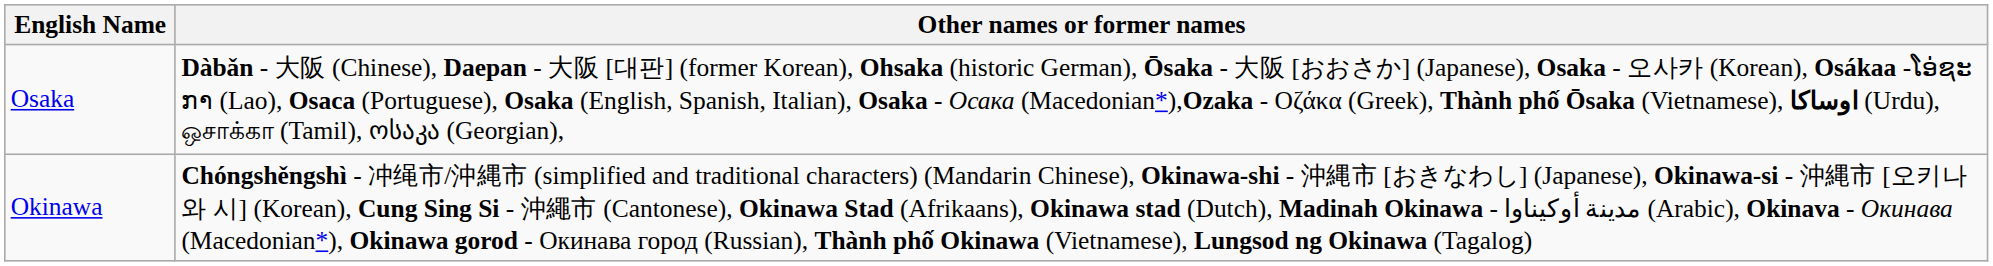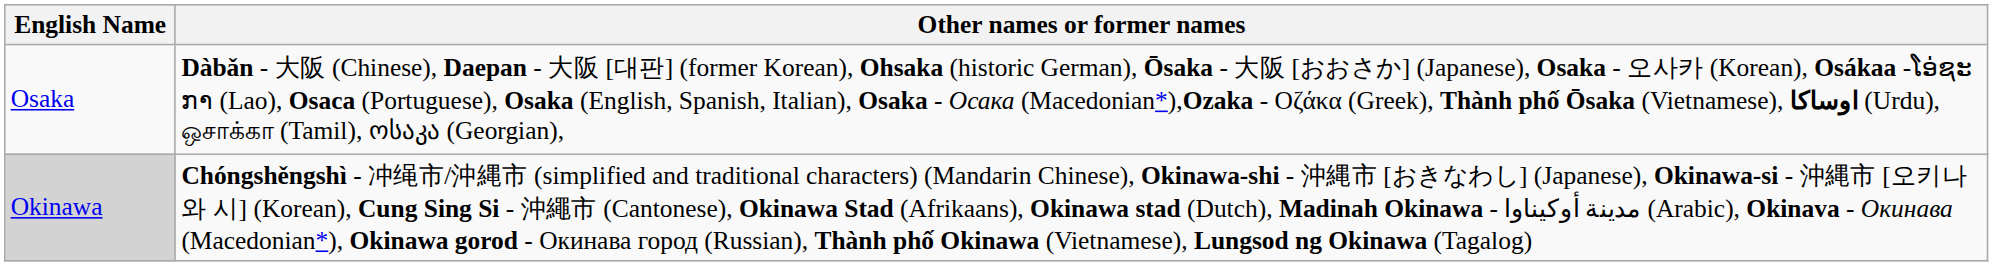(57, 207) no background -> (57, 207) lightgrey background
